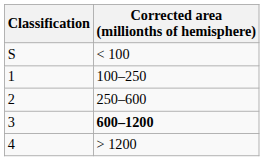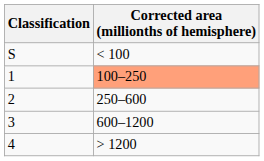(121, 76) no background -> (121, 76) lightsalmon background
(125, 122) bold -> (125, 122) normal
